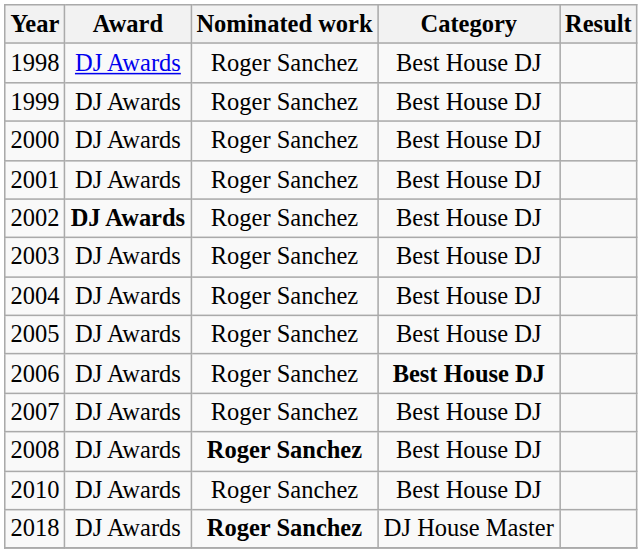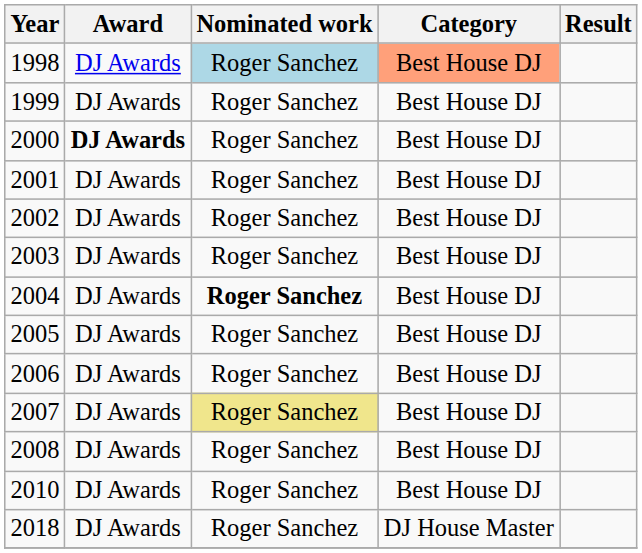(284, 62) no background -> (284, 62) lightblue background
(469, 62) no background -> (469, 62) lightsalmon background
(128, 140) normal -> (128, 140) bold
(128, 218) bold -> (128, 218) normal
(284, 295) normal -> (284, 295) bold
(469, 373) bold -> (469, 373) normal
(284, 412) no background -> (284, 412) khaki background
(284, 450) bold -> (284, 450) normal
(284, 528) bold -> (284, 528) normal
